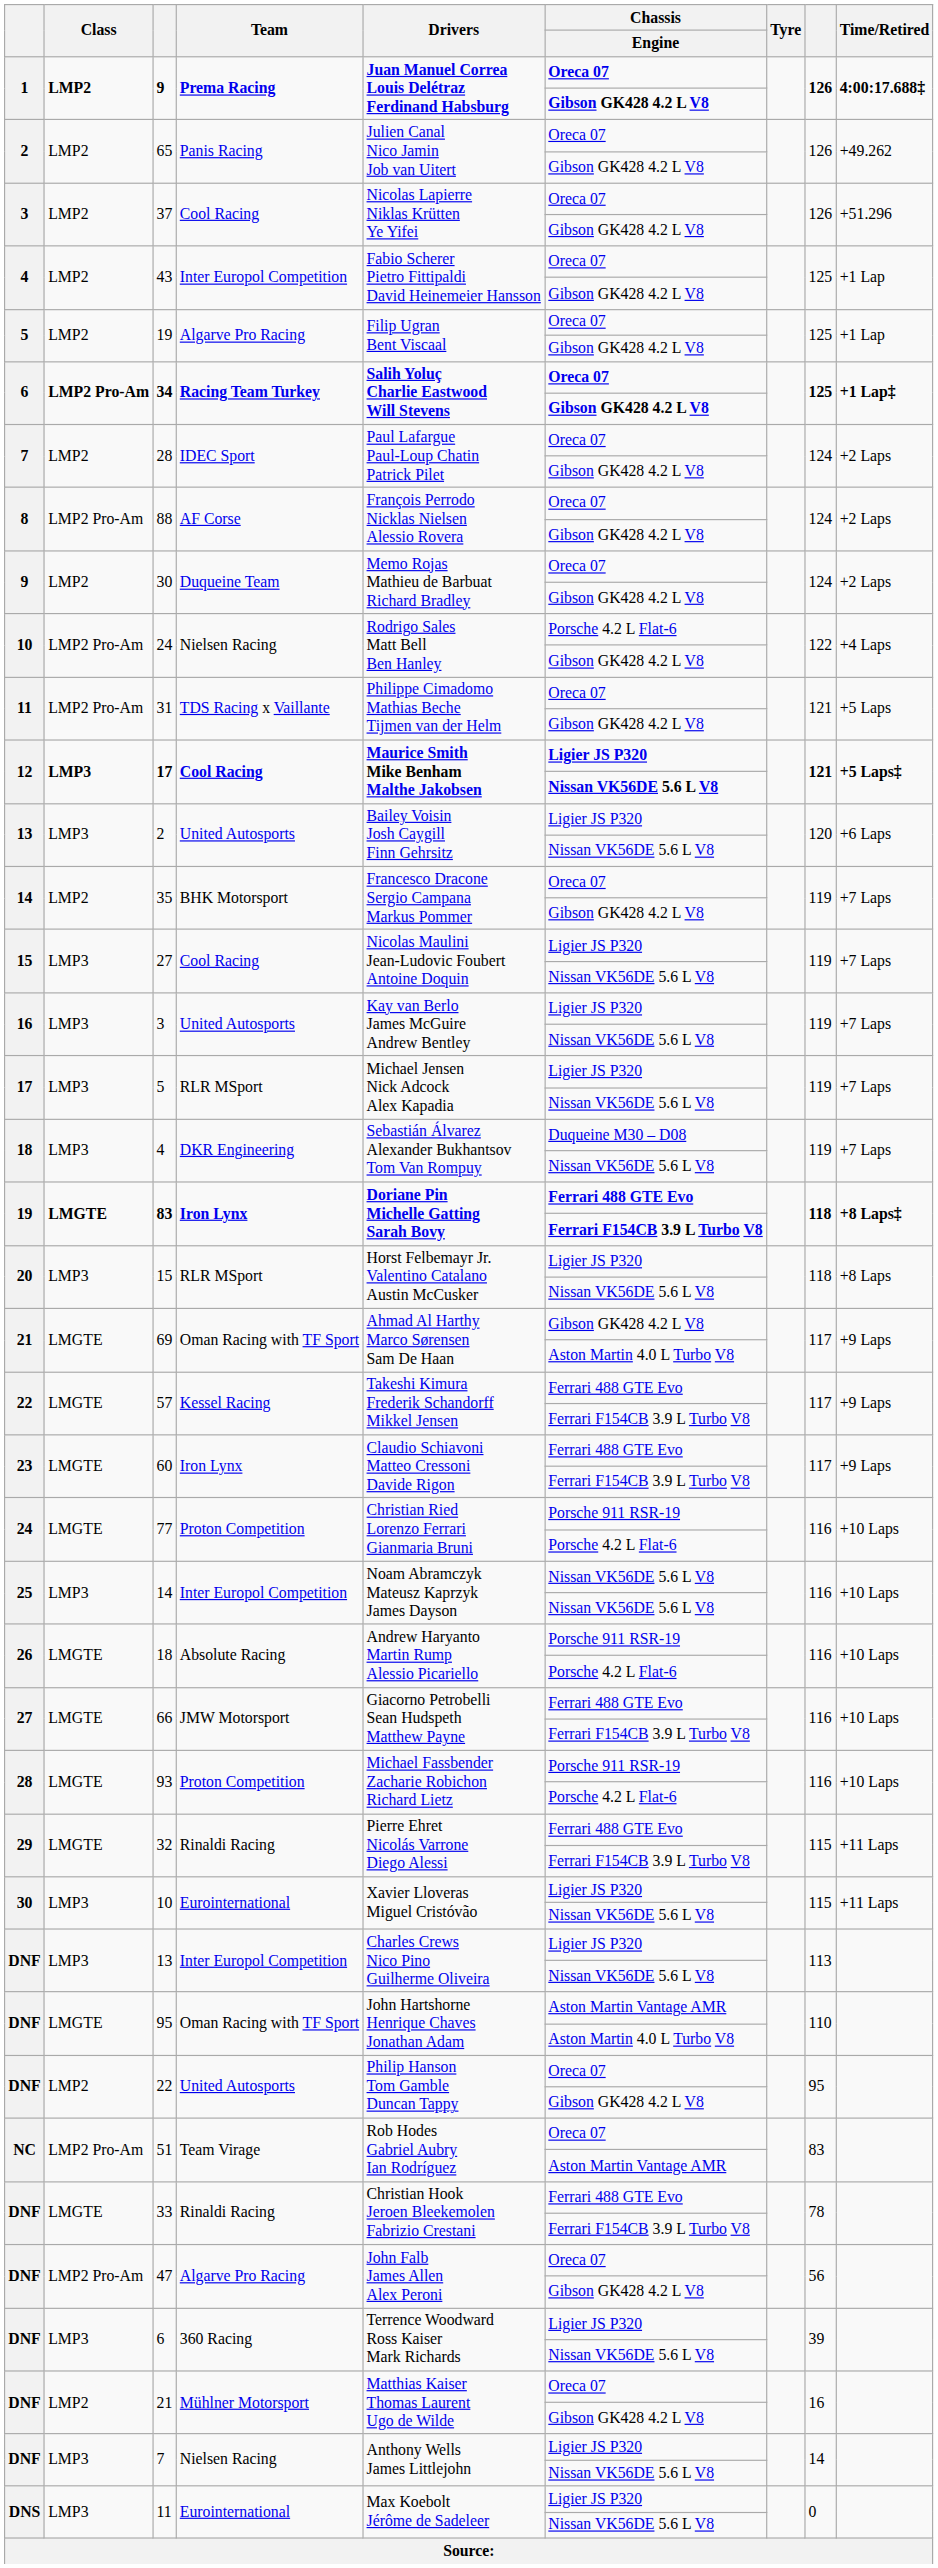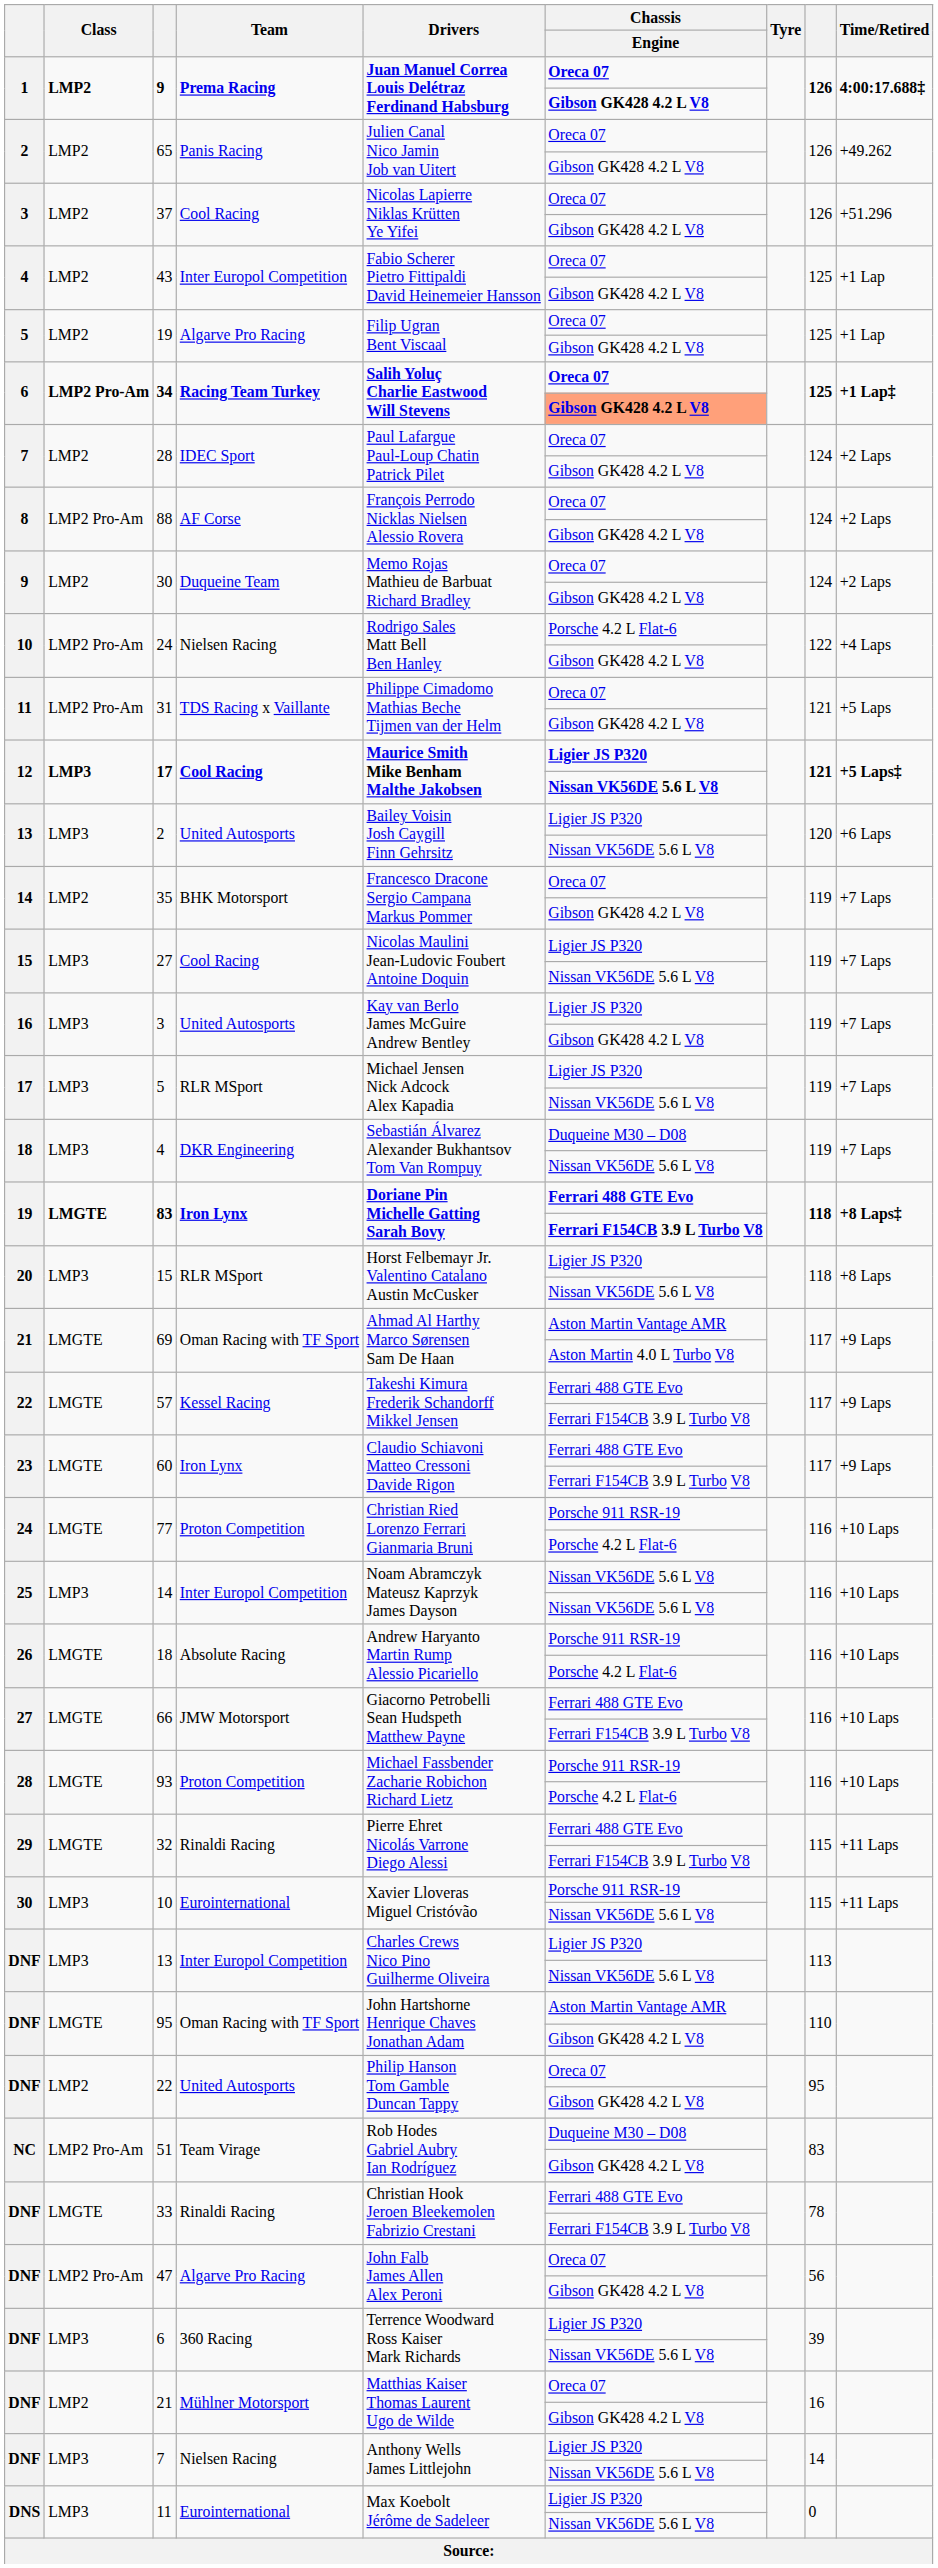(629, 408) no background -> (629, 408) lightsalmon background
(631, 1039) Nissan VK56DE 5.6 L V8 -> (626, 1039) Gibson GK428 4.2 L V8
(626, 1323) Gibson GK428 4.2 L V8 -> (637, 1323) Aston Martin Vantage AMR
(595, 1889) Ligier JS P320 -> (614, 1889) Porsche 911 RSR-19
(641, 2038) Aston Martin 4.0 L Turbo V8 -> (626, 2038) Gibson GK428 4.2 L V8
(577, 2133) Oreca 07 -> (617, 2133) Duqueine M30 – D08
(637, 2165) Aston Martin Vantage AMR -> (626, 2165) Gibson GK428 4.2 L V8
